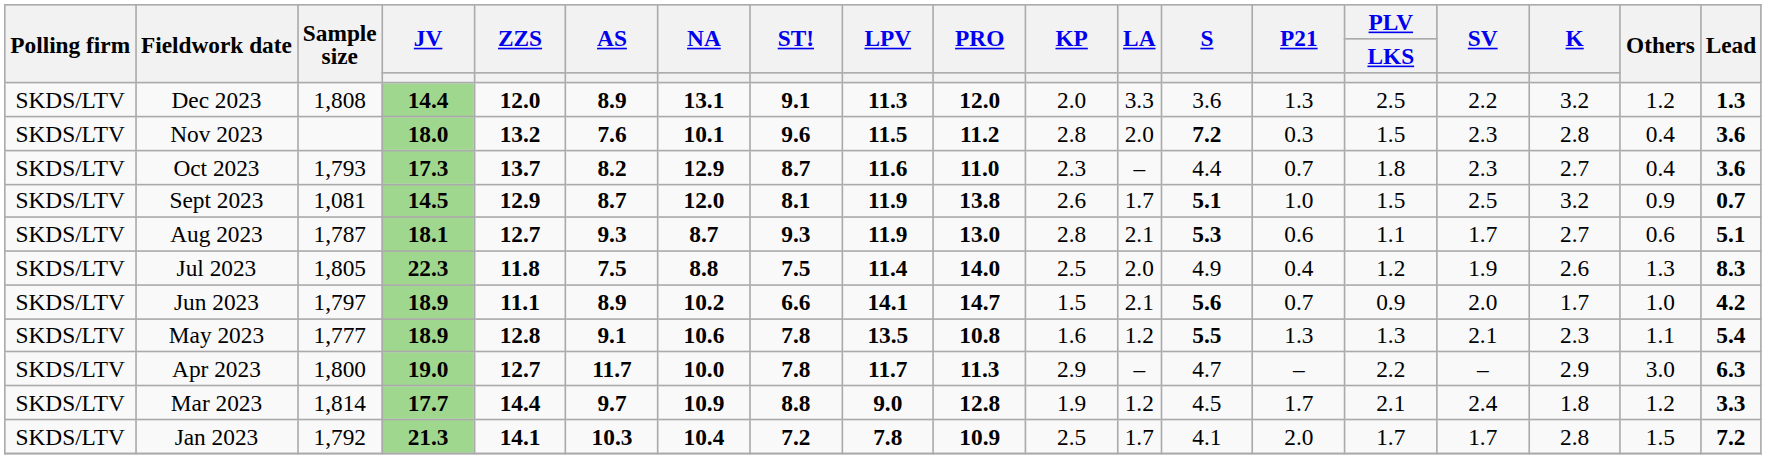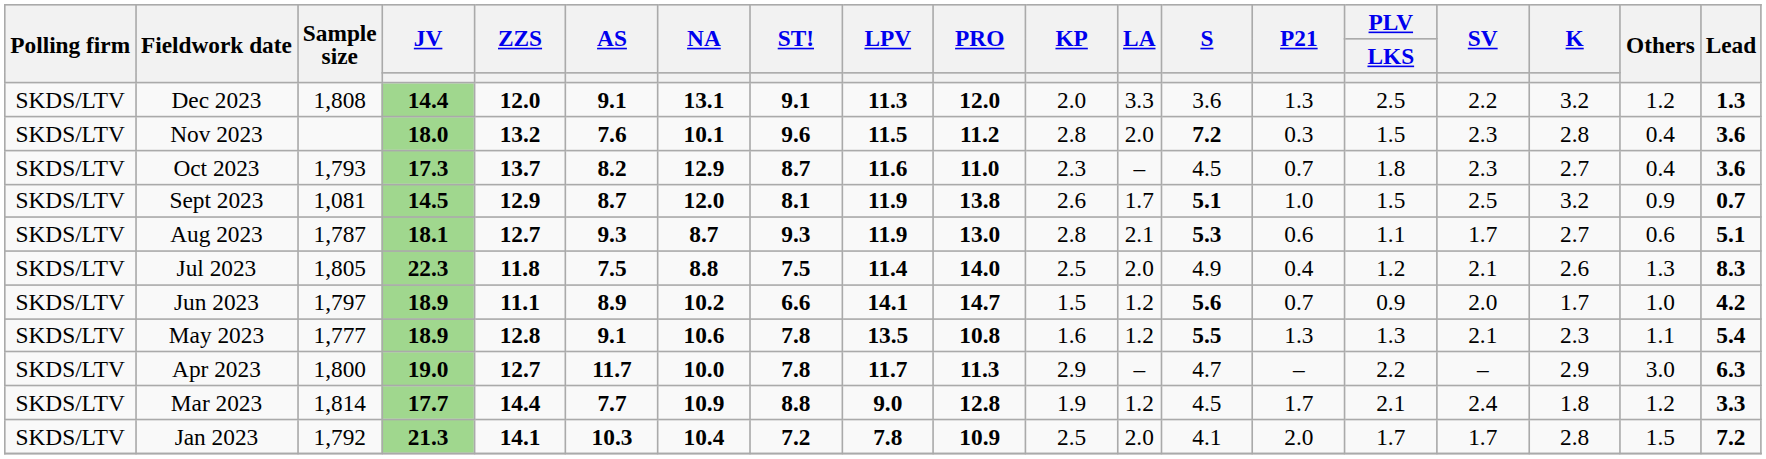(612, 100) 8.9 -> (612, 100) 9.1
(1207, 167) 4.4 -> (1207, 167) 4.5
(1483, 268) 1.9 -> (1483, 268) 2.1
(1139, 302) 2.1 -> (1139, 302) 1.2
(612, 403) 9.7 -> (612, 403) 7.7
(1139, 436) 1.7 -> (1139, 436) 2.0
